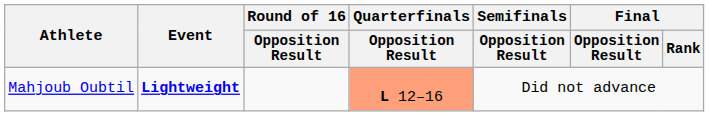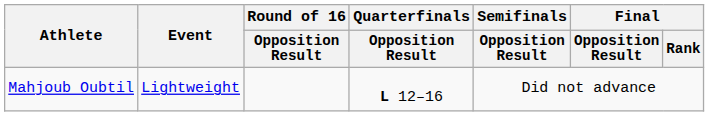(191, 89) bold -> (191, 89) normal
(412, 98) lightsalmon background -> (412, 98) no background
